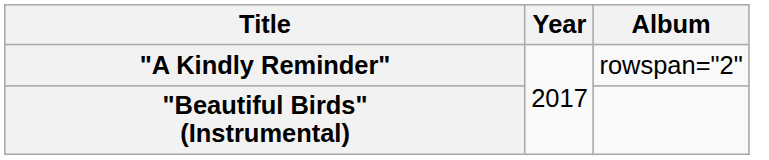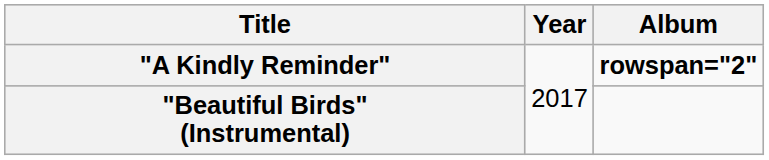(671, 65) normal -> (678, 65) bold
